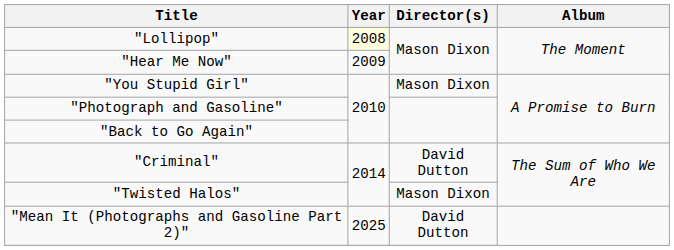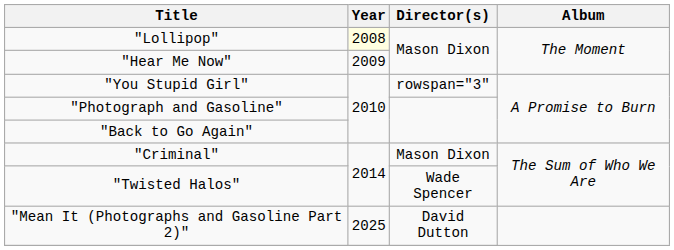(443, 85) Mason Dixon -> (443, 85) rowspan="3"
(443, 163) David Dutton -> (443, 155) Mason Dixon
(443, 194) Mason Dixon -> (443, 186) Wade Spencer
